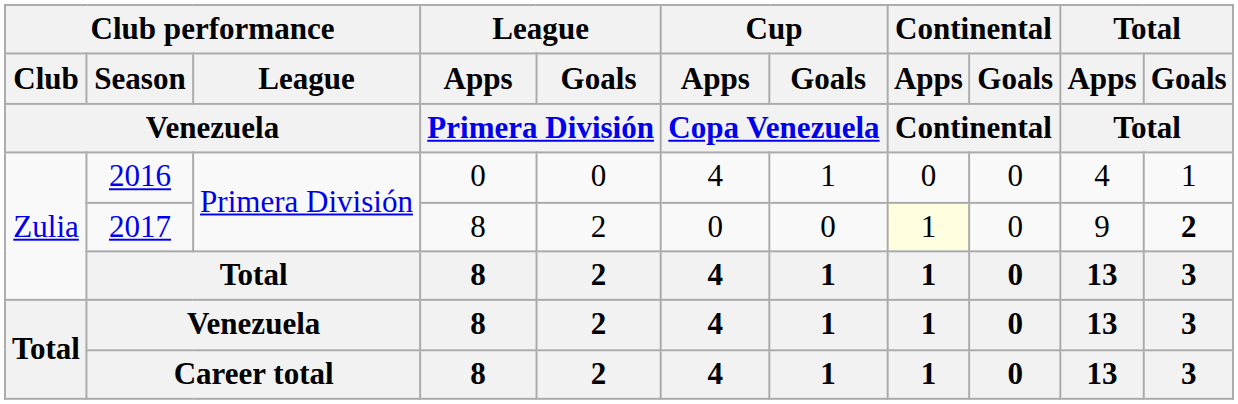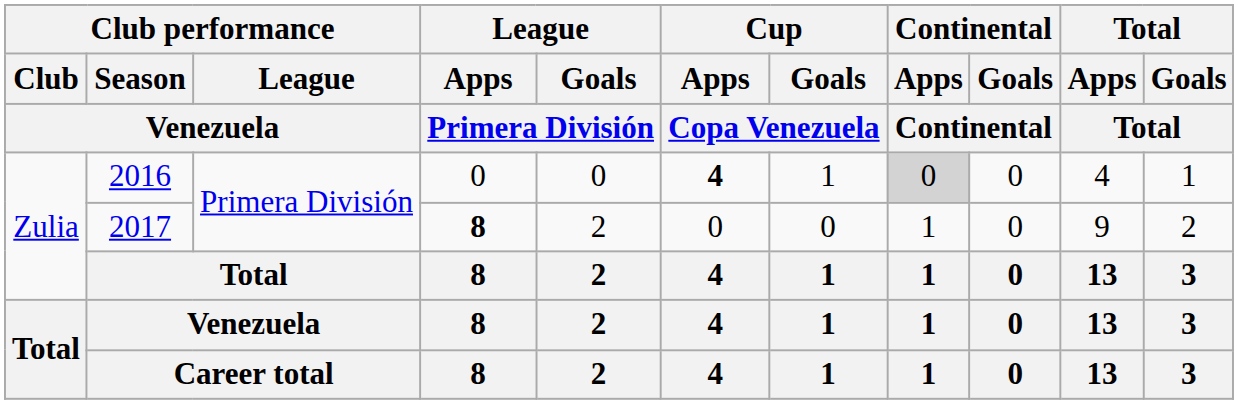(715, 176) normal -> (715, 176) bold
(928, 176) no background -> (928, 176) lightgrey background
(478, 226) normal -> (478, 226) bold
(928, 226) lightyellow background -> (928, 226) no background
(1189, 226) bold -> (1189, 226) normal
